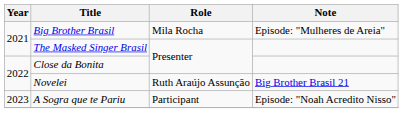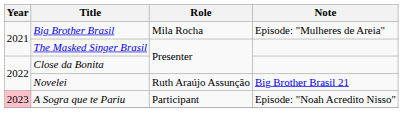(18, 99) no background -> (18, 99) pink background
